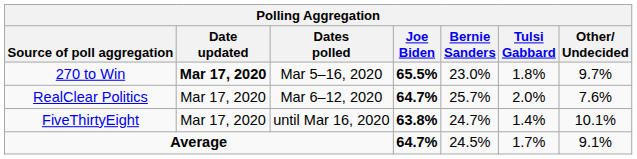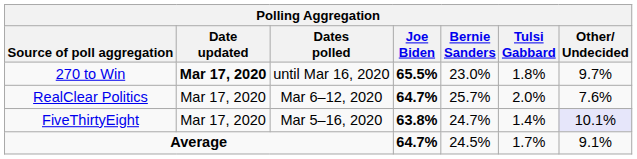(331, 74) Mar 5–16, 2020 -> (331, 74) until Mar 16, 2020
(331, 120) until Mar 16, 2020 -> (331, 120) Mar 5–16, 2020
(595, 120) no background -> (595, 120) lavender background
